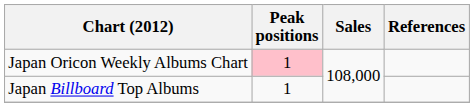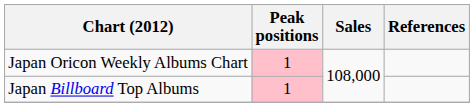(287, 89) no background -> (287, 89) pink background
